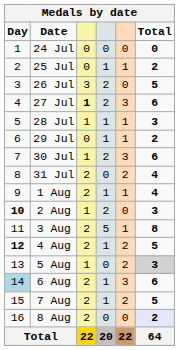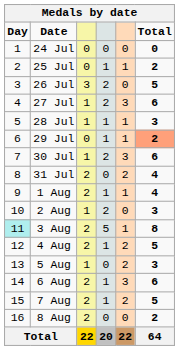(87, 103) bold -> (87, 103) normal
(155, 139) no background -> (155, 139) lightsalmon background
(18, 211) bold -> (18, 211) normal
(18, 229) no background -> (18, 229) paleturquoise background
(18, 247) bold -> (18, 247) normal
(155, 265) lightgrey background -> (155, 265) no background
(18, 282) lightblue background -> (18, 282) no background
(155, 318) lavender background -> (155, 318) no background
